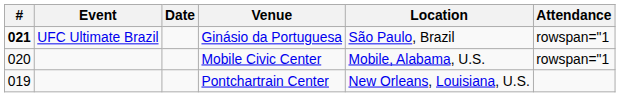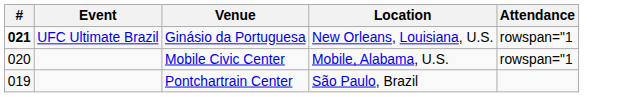- column: (180, 16)
(401, 38) São Paulo, Brazil -> (403, 38) New Orleans, Louisiana, U.S.
(439, 81) New Orleans, Louisiana, U.S. -> (365, 81) São Paulo, Brazil
